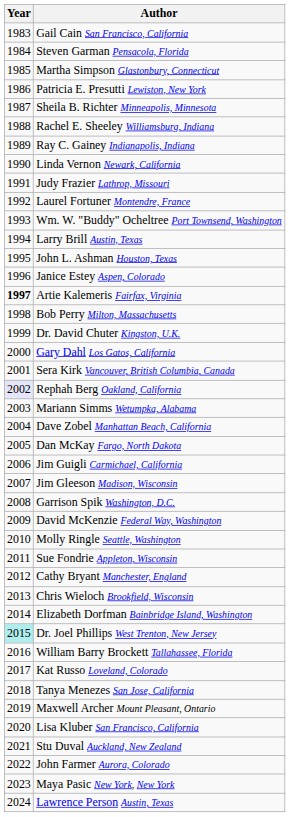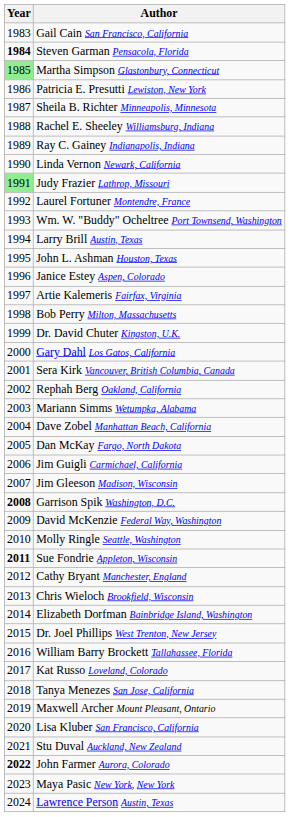(19, 51) normal -> (19, 51) bold
(19, 70) no background -> (19, 70) lightgreen background
(19, 182) no background -> (19, 182) lightgreen background
(19, 295) bold -> (19, 295) normal
(19, 389) lavender background -> (19, 389) no background
(19, 502) normal -> (19, 502) bold
(19, 558) normal -> (19, 558) bold
(19, 633) paleturquoise background -> (19, 633) no background
(19, 764) normal -> (19, 764) bold
